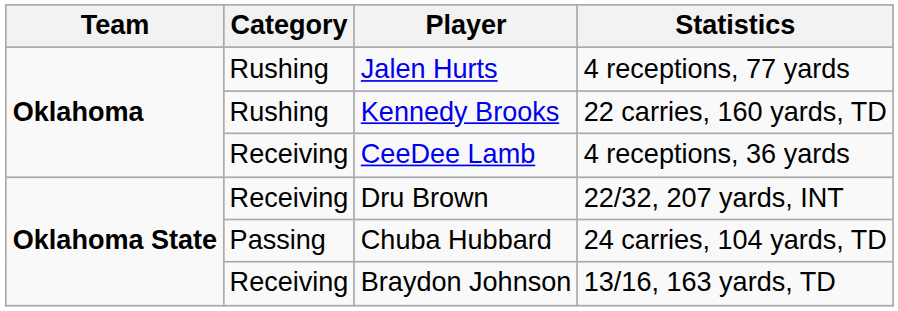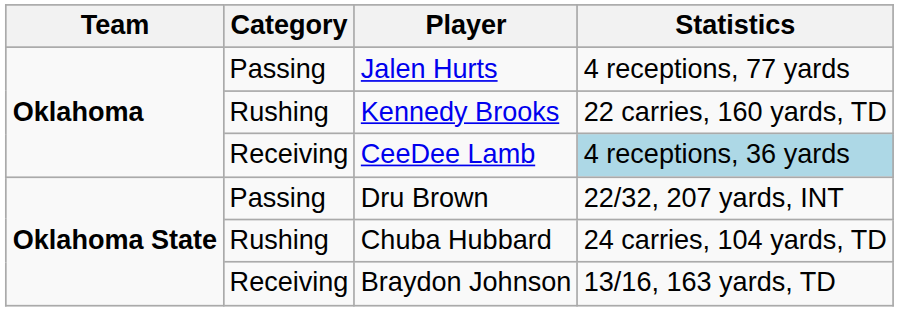(279, 68) Rushing -> (278, 68) Passing
(717, 154) no background -> (717, 154) lightblue background
(289, 197) Receiving -> (278, 197) Passing
(278, 240) Passing -> (279, 240) Rushing
